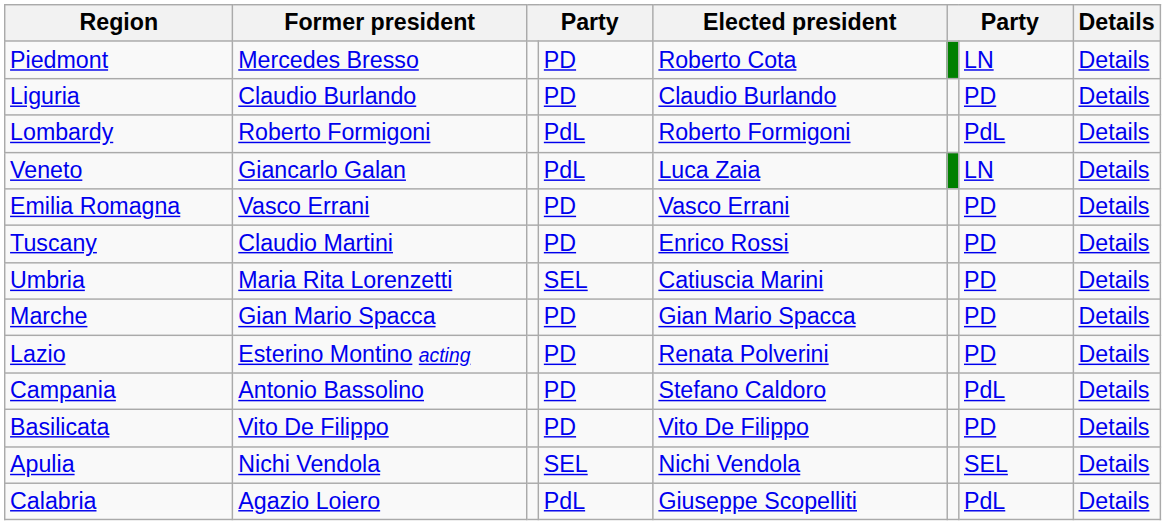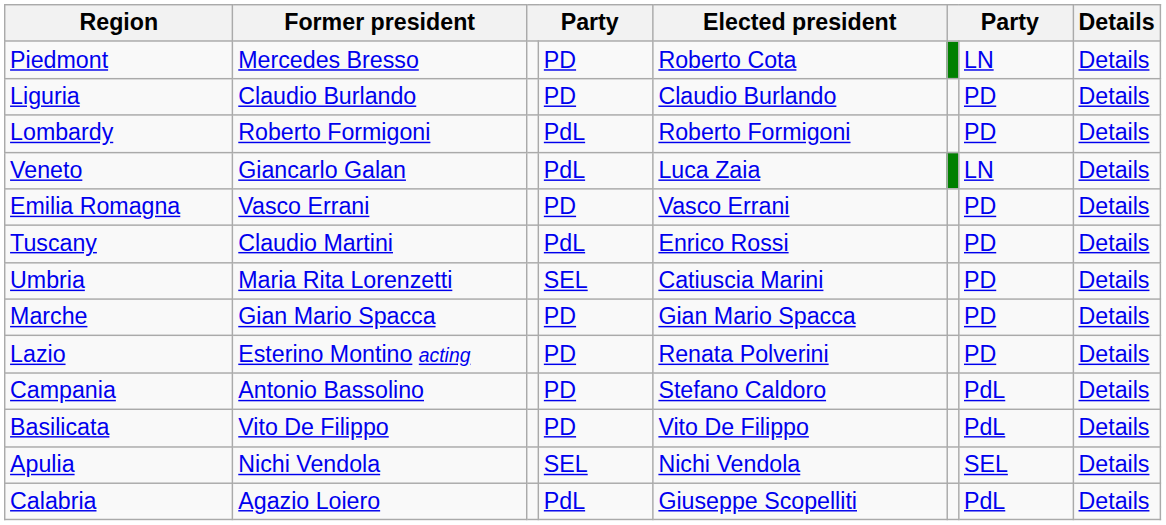(985, 133) PdL -> (980, 133) PD
(560, 243) PD -> (564, 243) PdL
(980, 427) PD -> (985, 427) PdL
